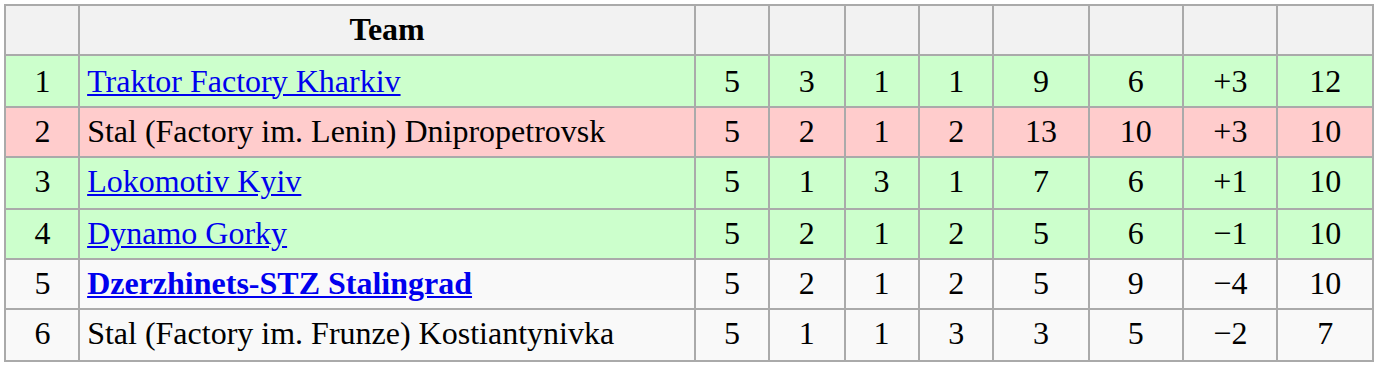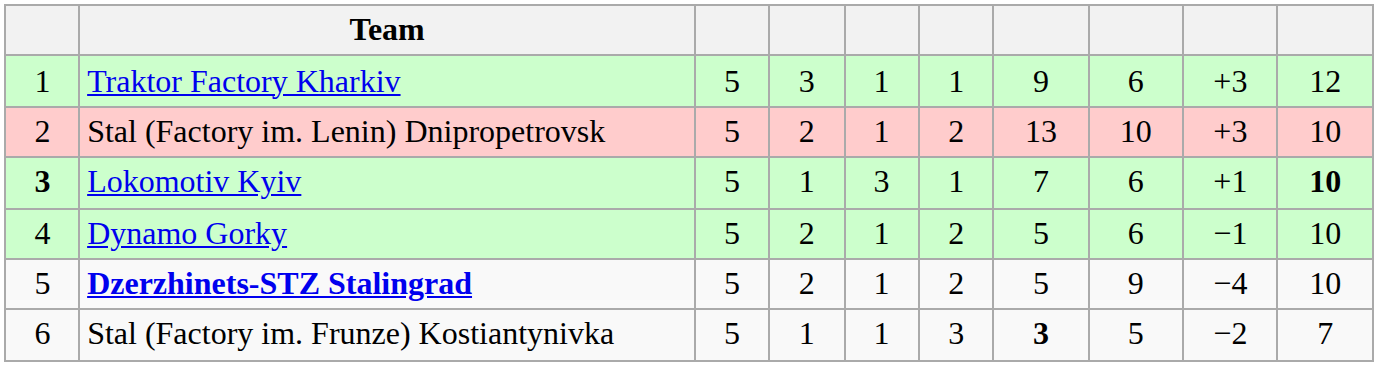(42, 182) normal -> (42, 182) bold
(1325, 182) normal -> (1325, 182) bold
(1041, 334) normal -> (1041, 334) bold
